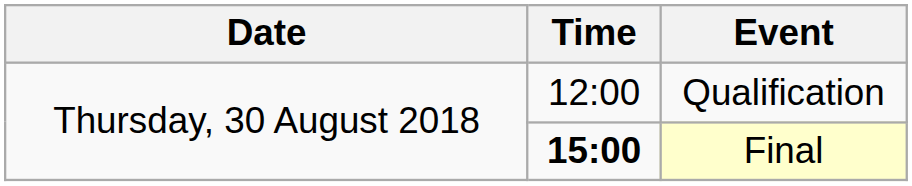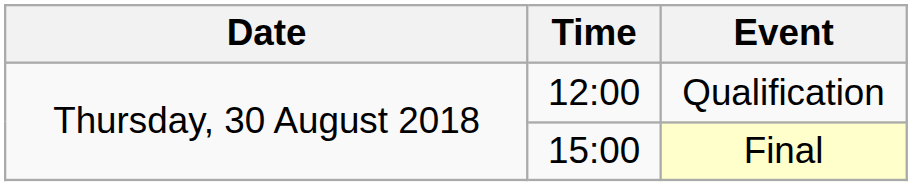(594, 150) bold -> (594, 150) normal
